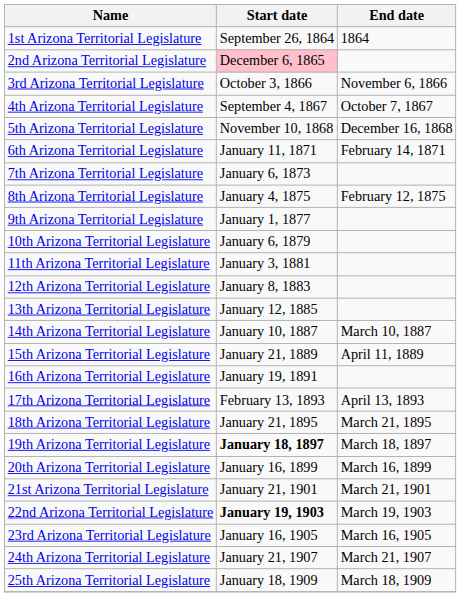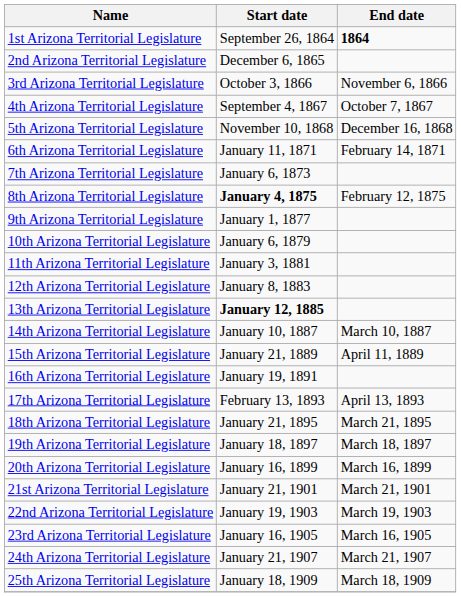(355, 38) normal -> (355, 38) bold
(272, 60) pink background -> (272, 60) no background
(265, 196) normal -> (268, 196) bold
(269, 309) normal -> (272, 309) bold
(272, 444) bold -> (269, 444) normal
(272, 512) bold -> (269, 512) normal
